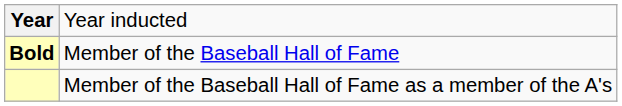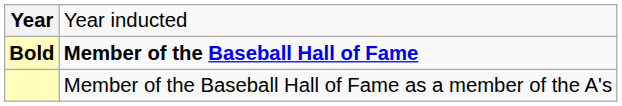(232, 52) normal -> (241, 52) bold
